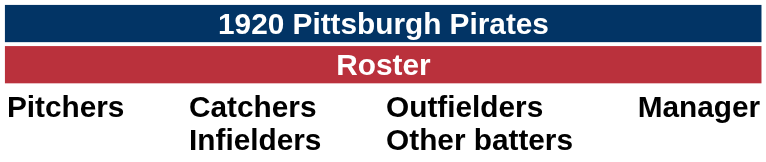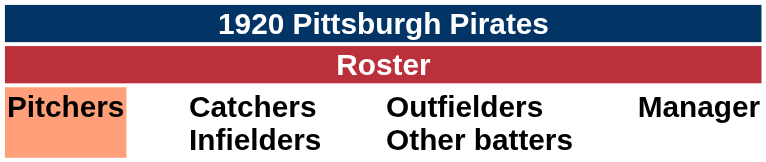(66, 106) no background -> (66, 106) lightsalmon background
